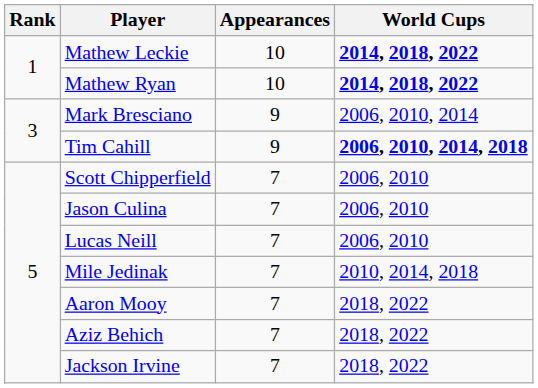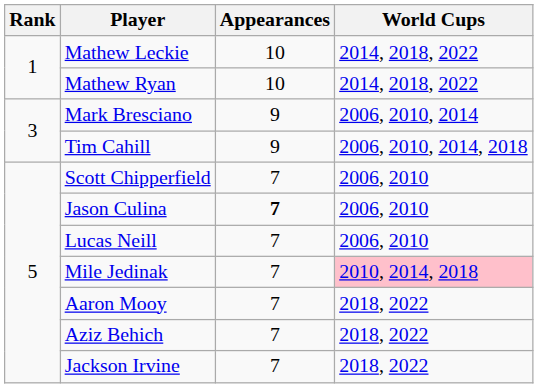(409, 51) bold -> (409, 51) normal
(409, 83) bold -> (409, 83) normal
(433, 146) bold -> (433, 146) normal
(275, 209) normal -> (275, 209) bold
(409, 271) no background -> (409, 271) pink background
